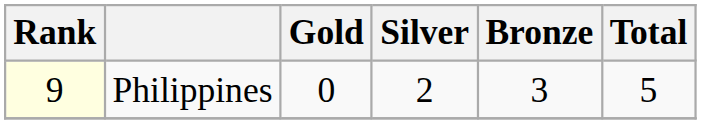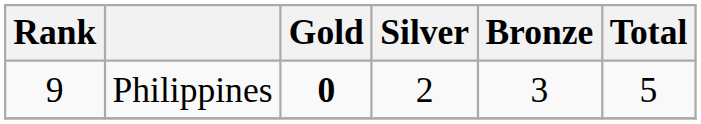(55, 88) lightyellow background -> (55, 88) no background
(326, 88) normal -> (326, 88) bold
